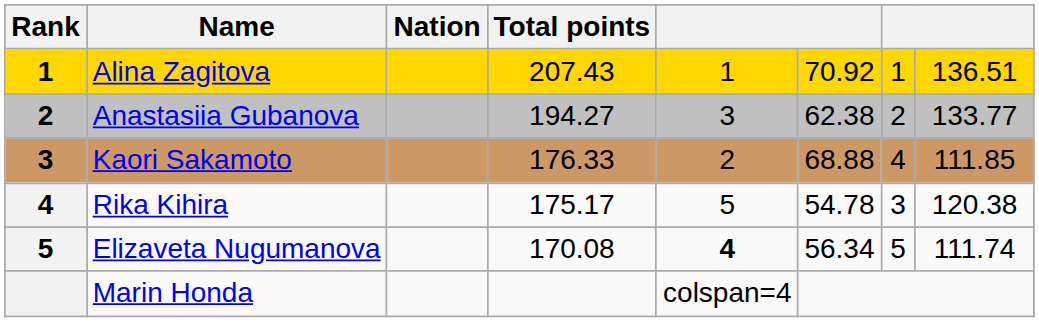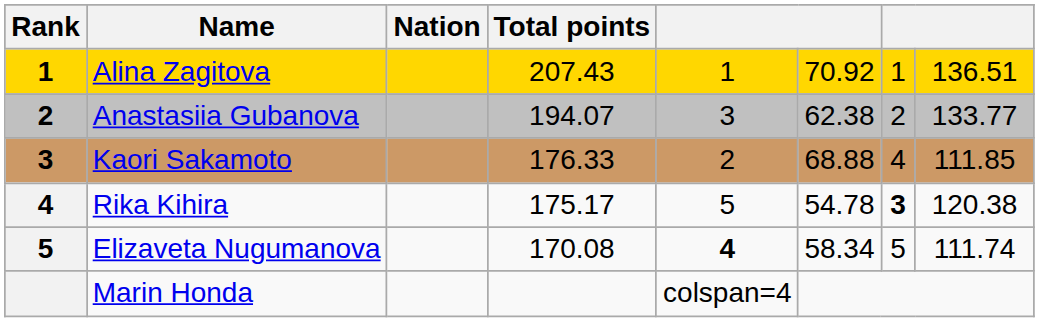(572, 115) 194.27 -> (572, 115) 194.07
(898, 204) normal -> (898, 204) bold
(839, 248) 56.34 -> (839, 248) 58.34
